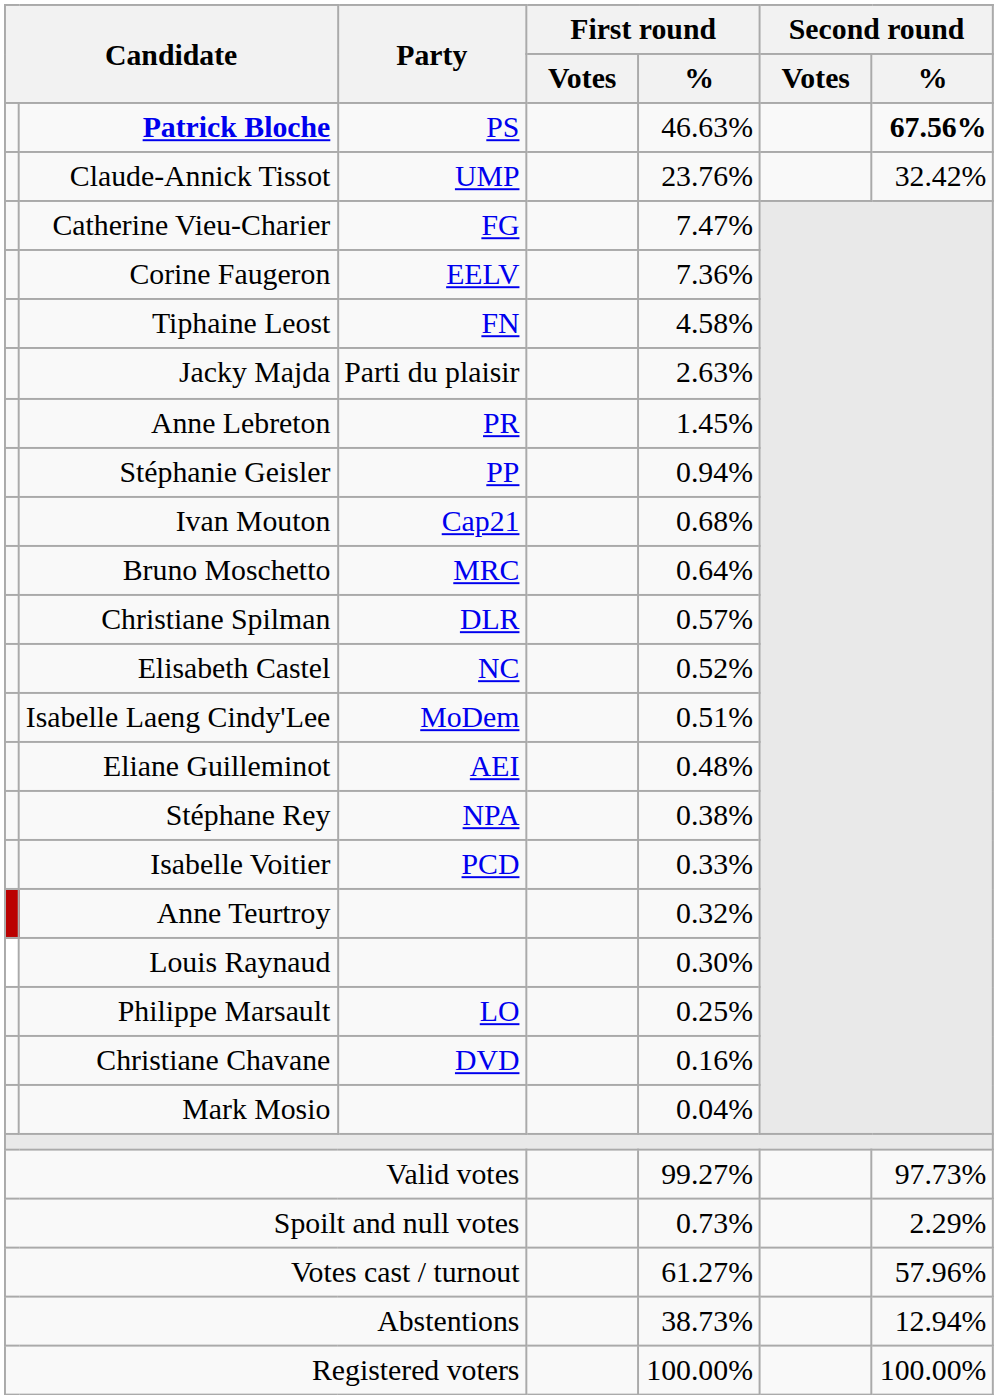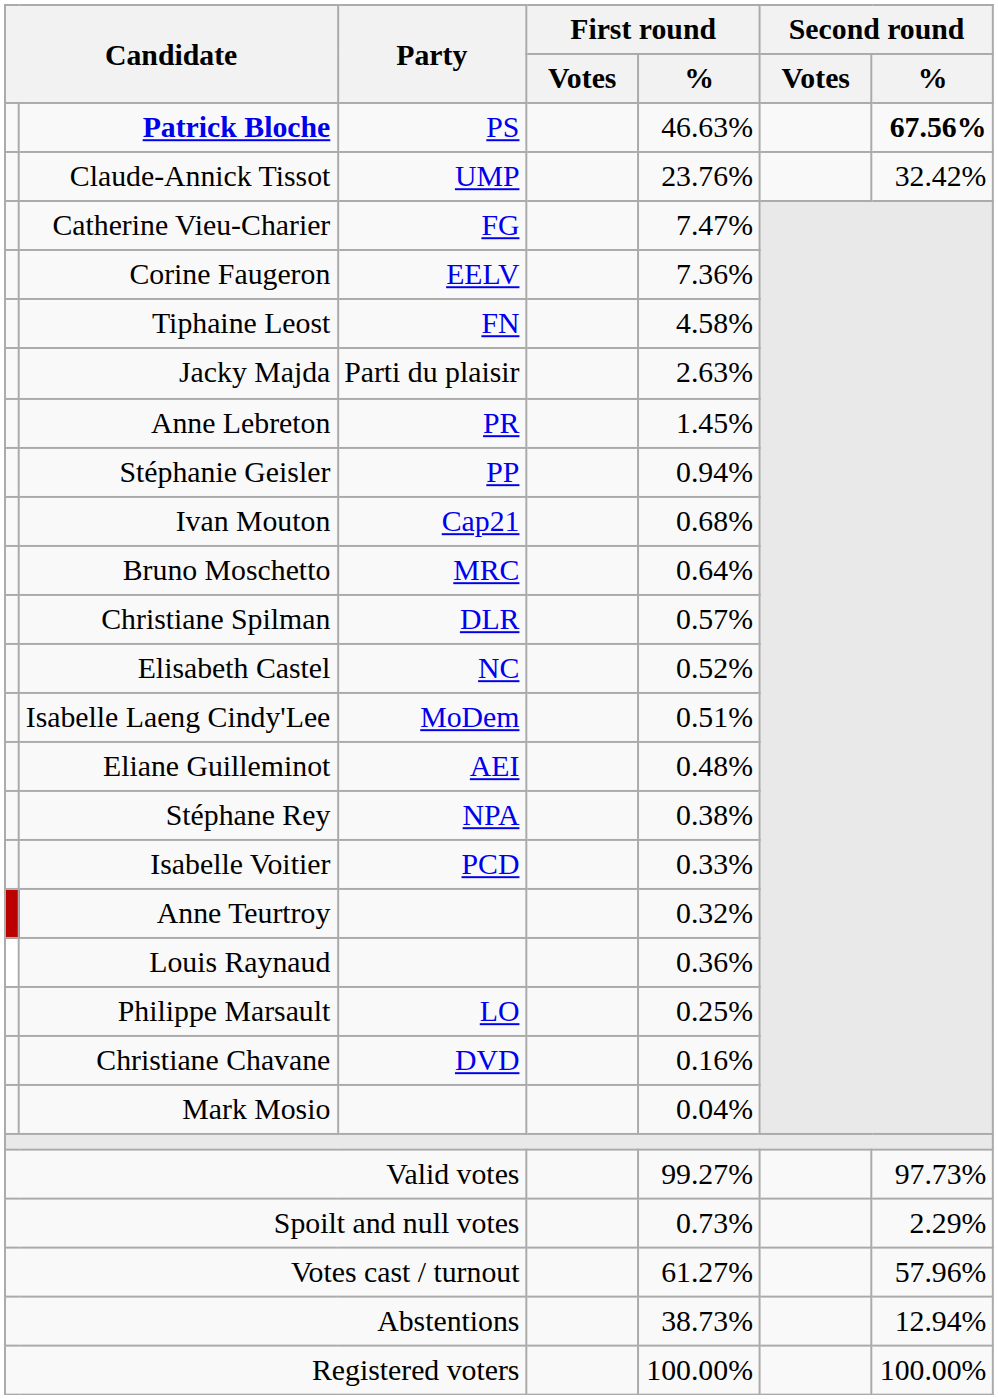(714, 962) 0.30% -> (714, 962) 0.36%
